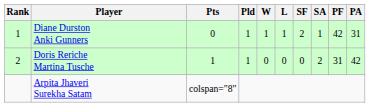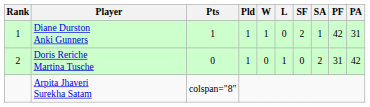(213, 34) 0 -> (213, 34) 1
(284, 34) 1 -> (284, 34) 0
(213, 61) 1 -> (213, 61) 0
(284, 61) 0 -> (284, 61) 1
